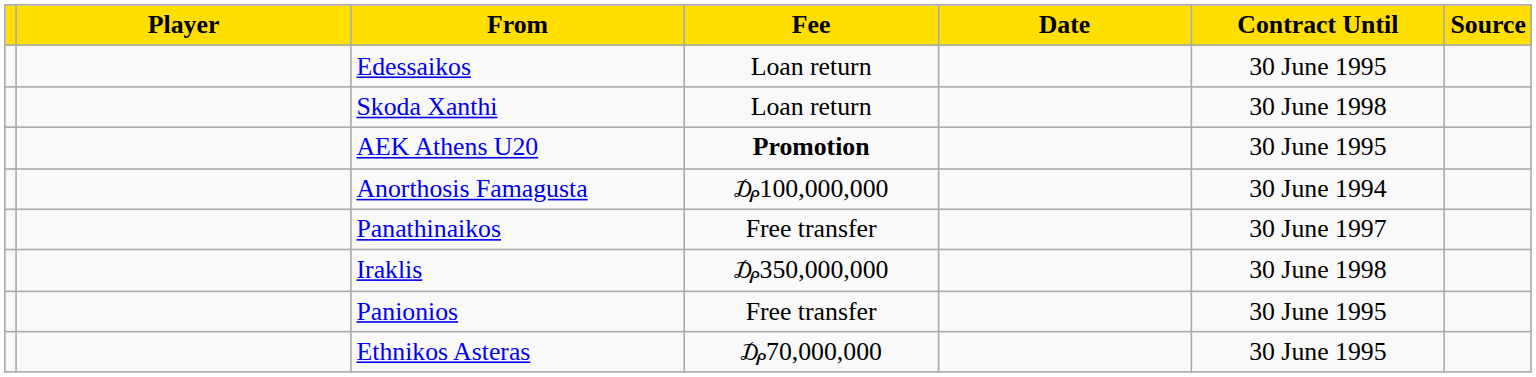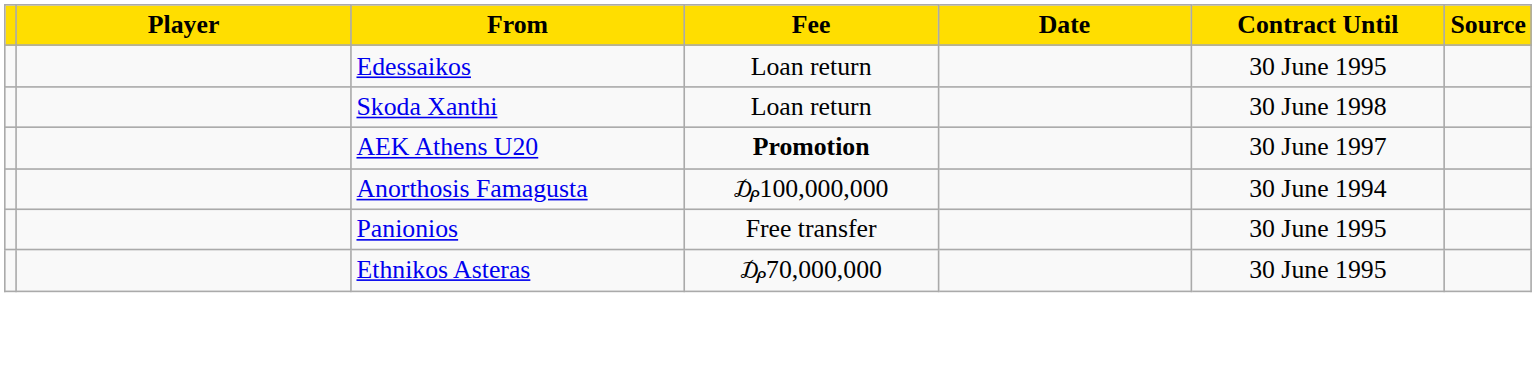(1318, 147) 30 June 1995 -> (1318, 147) 30 June 1997
- row: (429, 229)
- row: (389, 270)
